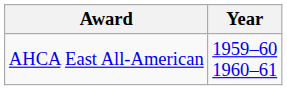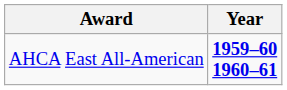(245, 59) normal -> (245, 59) bold
